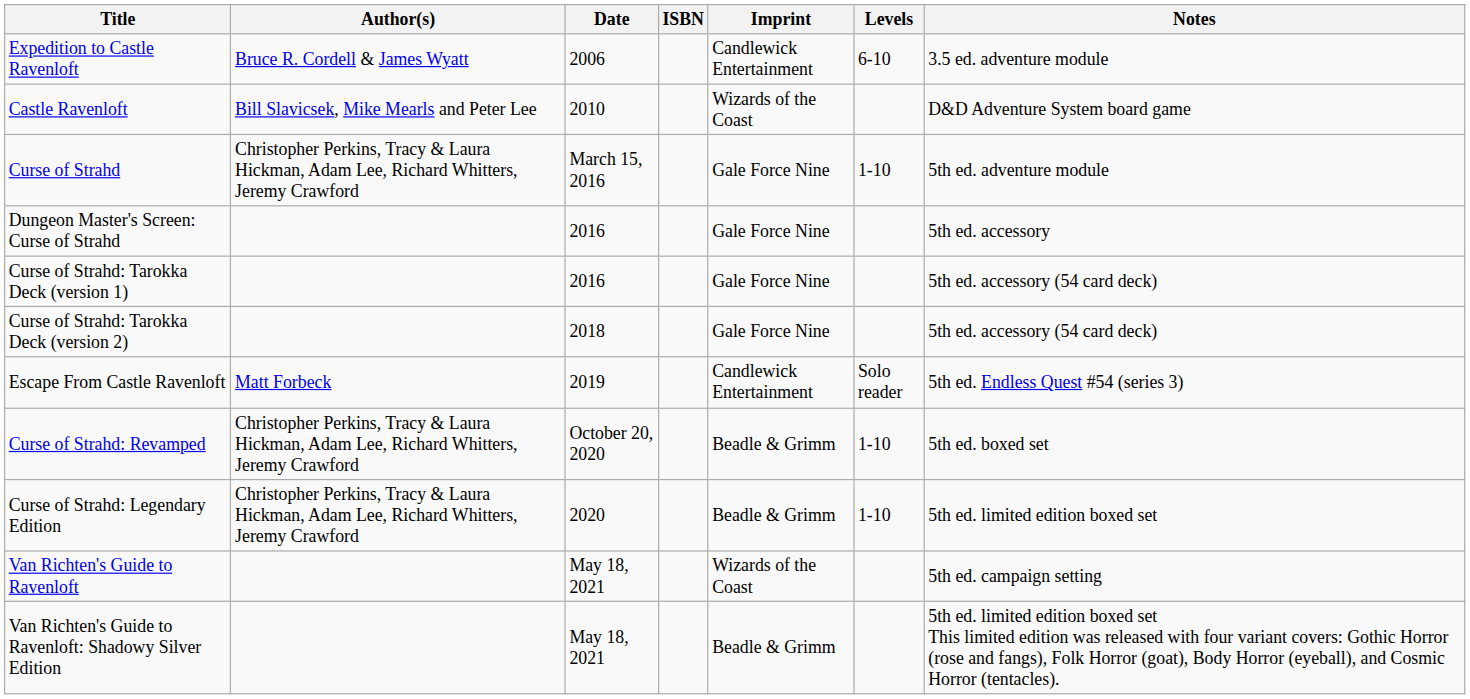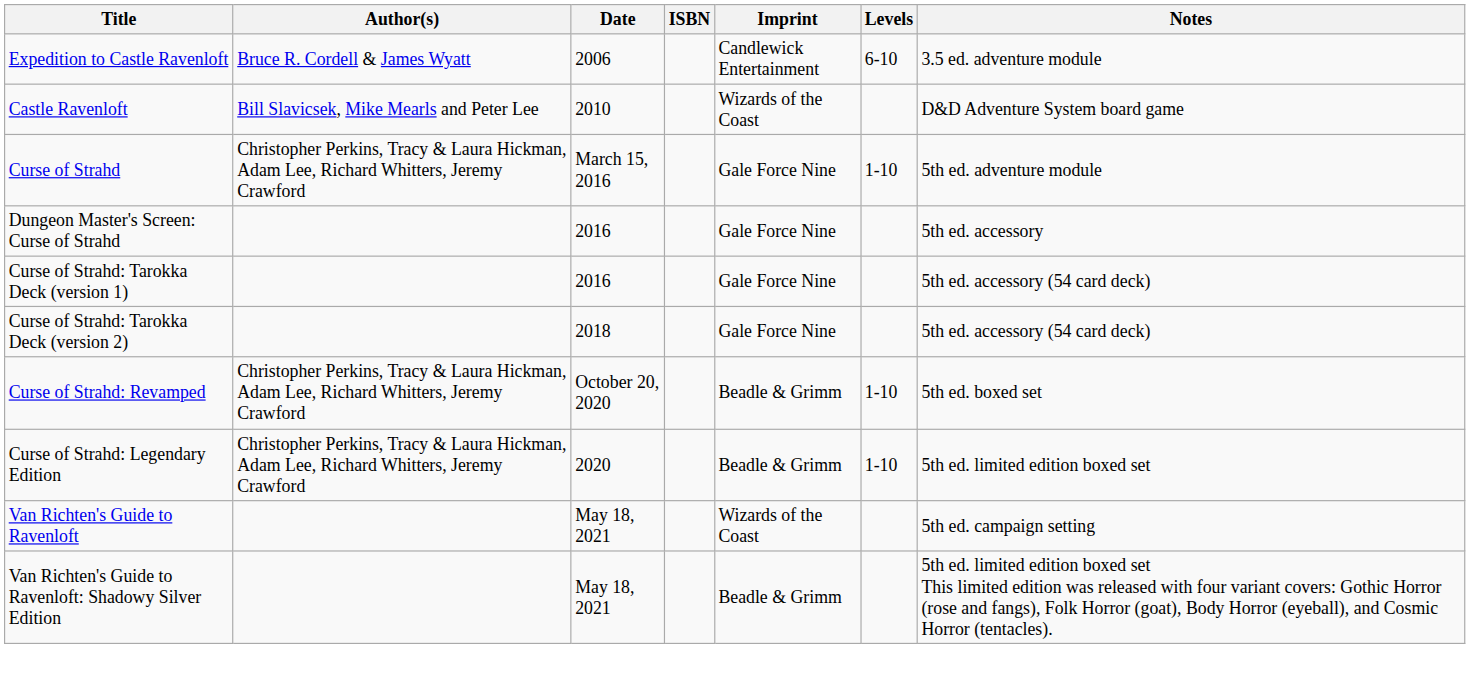- row: (117, 382)
